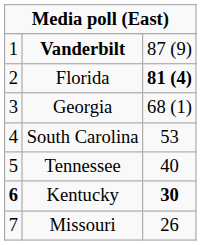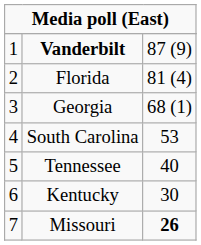(170, 78) bold -> (170, 78) normal
(13, 195) bold -> (13, 195) normal
(170, 195) bold -> (170, 195) normal
(170, 225) normal -> (170, 225) bold
